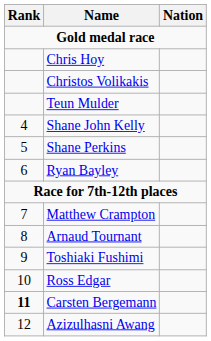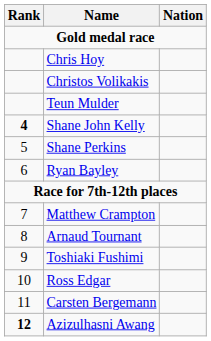(24, 125) normal -> (24, 125) bold
(24, 302) bold -> (24, 302) normal
(24, 324) normal -> (24, 324) bold
